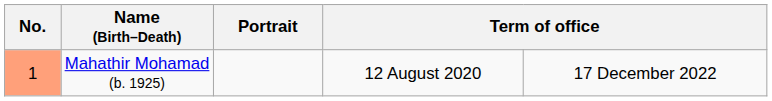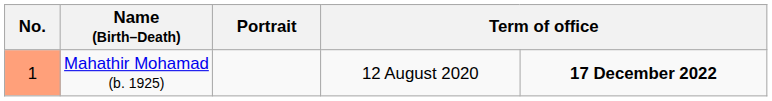(645, 72) normal -> (643, 72) bold
